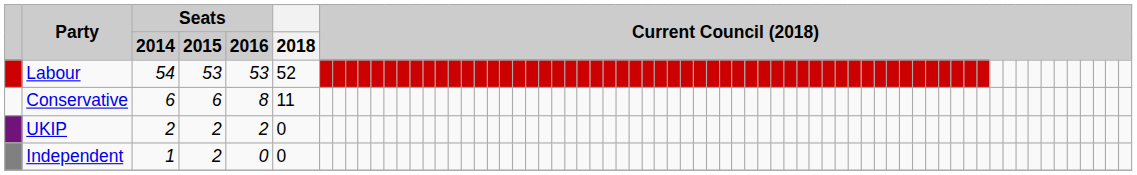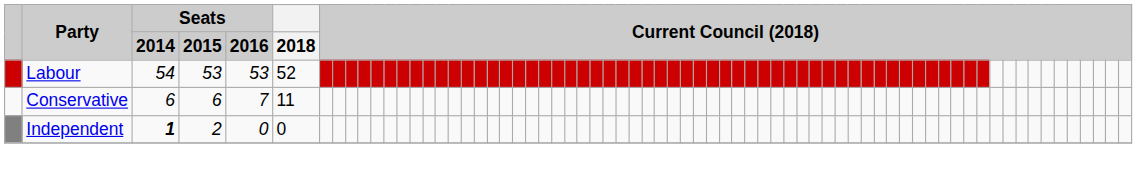(264, 101) 8 -> (264, 101) 7
- row: (47, 128)
(170, 156) normal -> (170, 128) bold
